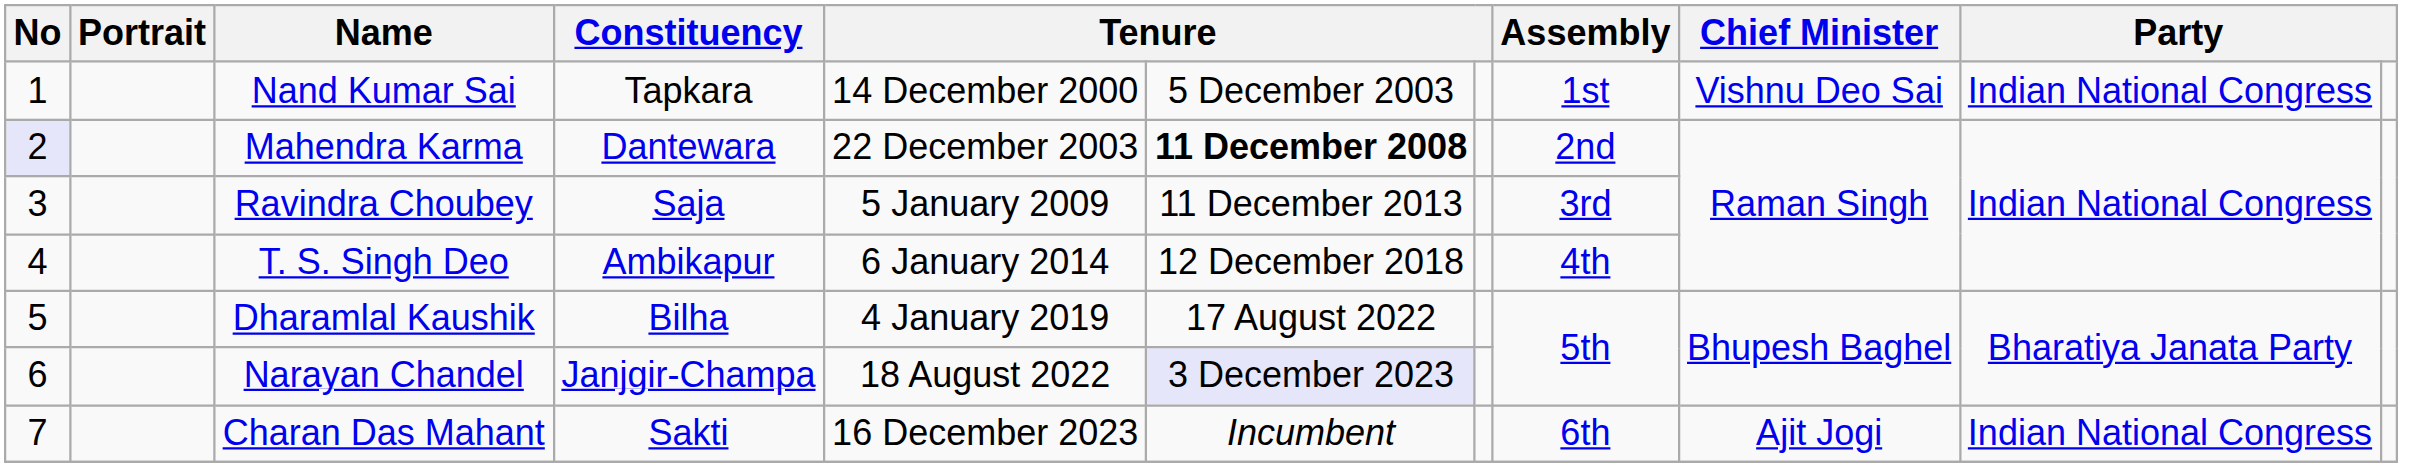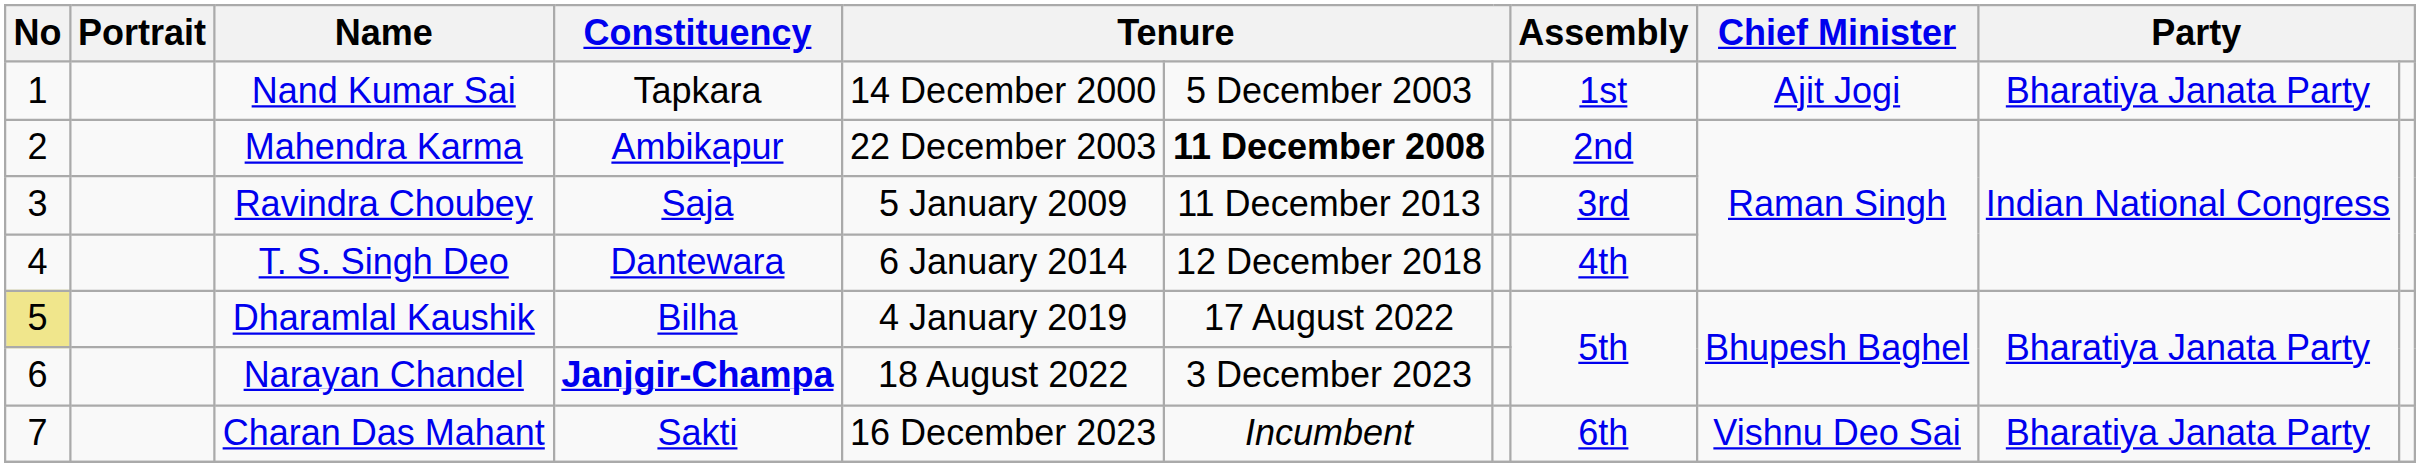(1819, 90) Vishnu Deo Sai -> (1837, 90) Ajit Jogi
(2170, 90) Indian National Congress -> (2188, 90) Bharatiya Janata Party
(37, 147) lavender background -> (37, 147) no background
(688, 147) Dantewara -> (697, 147) Ambikapur
(688, 261) Ambikapur -> (697, 261) Dantewara
(37, 318) no background -> (37, 318) khaki background
(688, 375) normal -> (697, 375) bold
(1311, 375) lavender background -> (1329, 375) no background
(1819, 432) Ajit Jogi -> (1837, 432) Vishnu Deo Sai
(2170, 432) Indian National Congress -> (2188, 432) Bharatiya Janata Party
